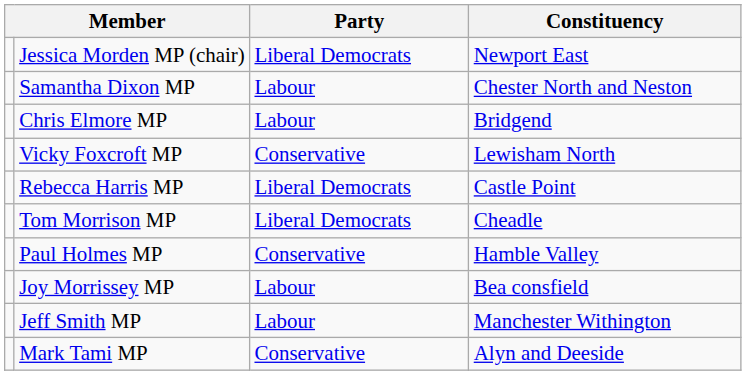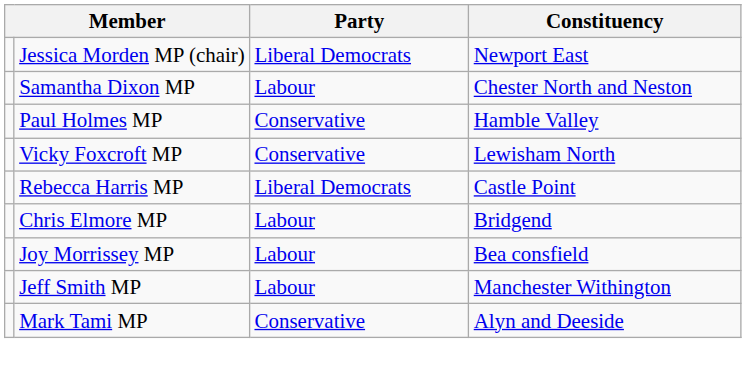rows swapped: (93, 120) <-> (91, 253)
- row: (98, 220)
